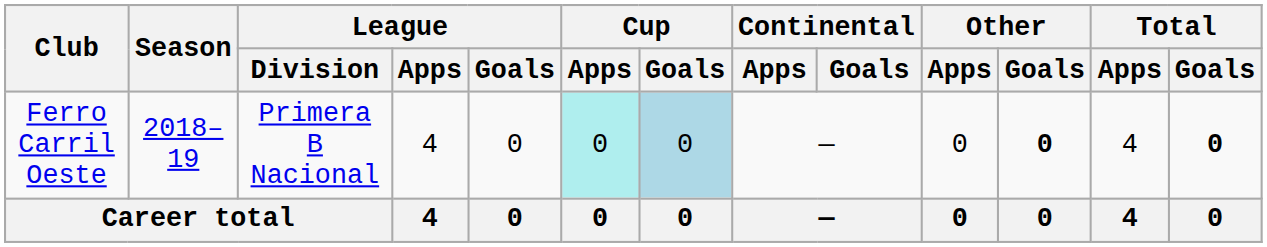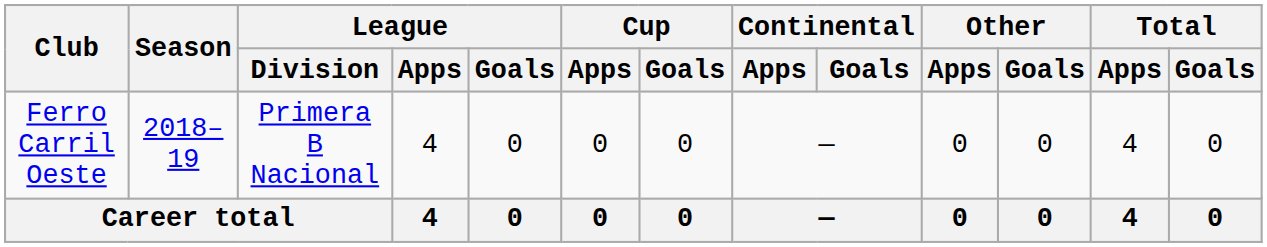(600, 145) paleturquoise background -> (600, 145) no background
(685, 145) lightblue background -> (685, 145) no background
(1045, 145) bold -> (1045, 145) normal
(1215, 145) bold -> (1215, 145) normal
